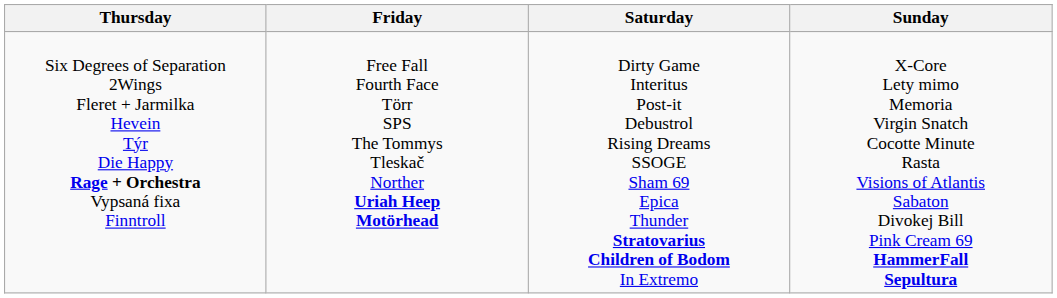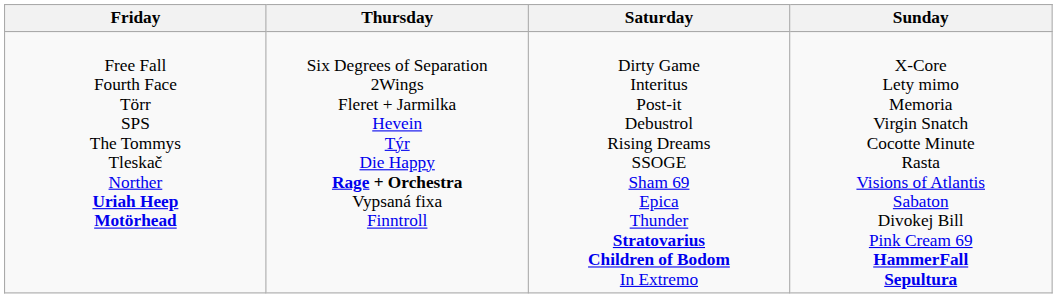columns swapped: (135, 18) <-> (397, 18)
